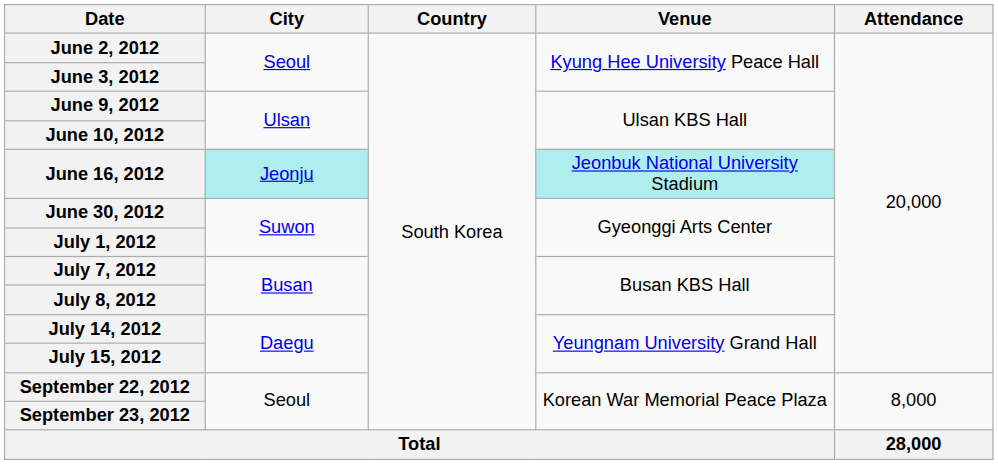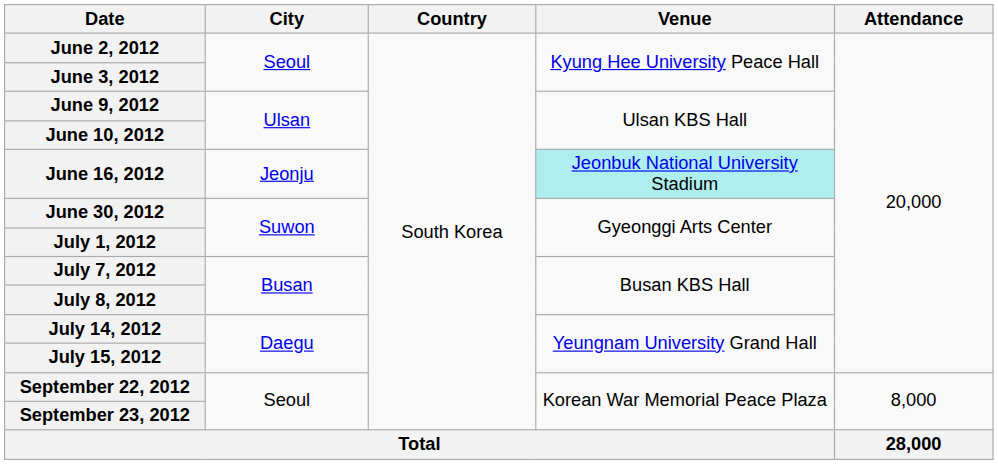(287, 173) paleturquoise background -> (287, 173) no background
